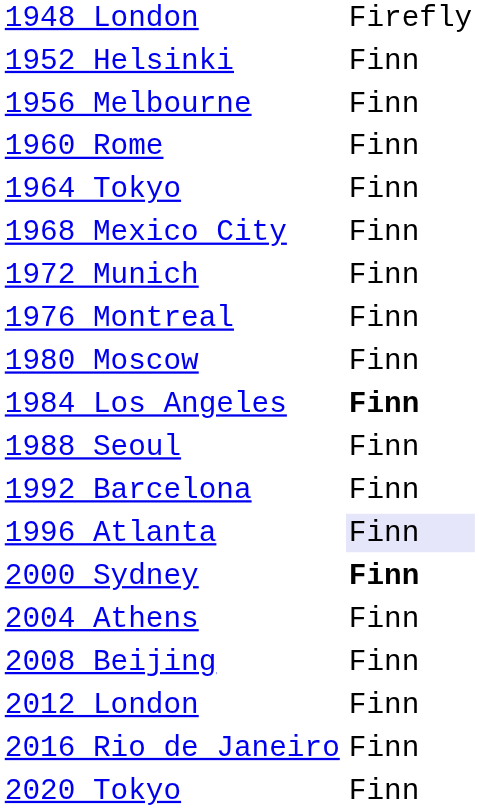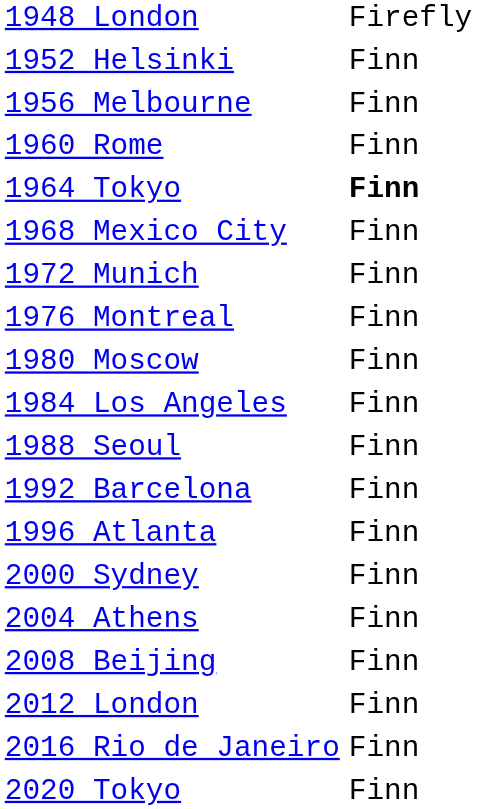(384, 189) normal -> (384, 189) bold
(384, 404) bold -> (384, 404) normal
(384, 533) lavender background -> (384, 533) no background
(384, 576) bold -> (384, 576) normal
